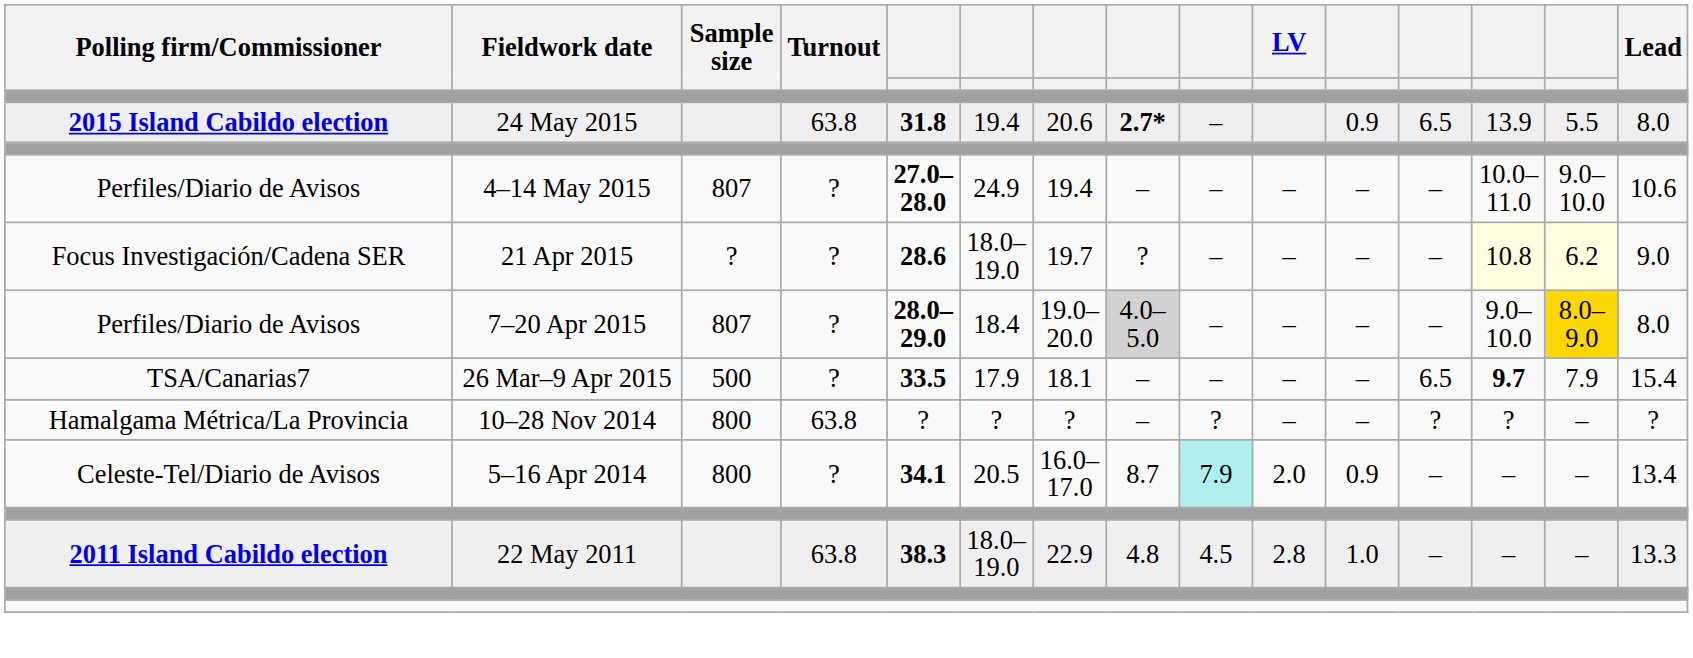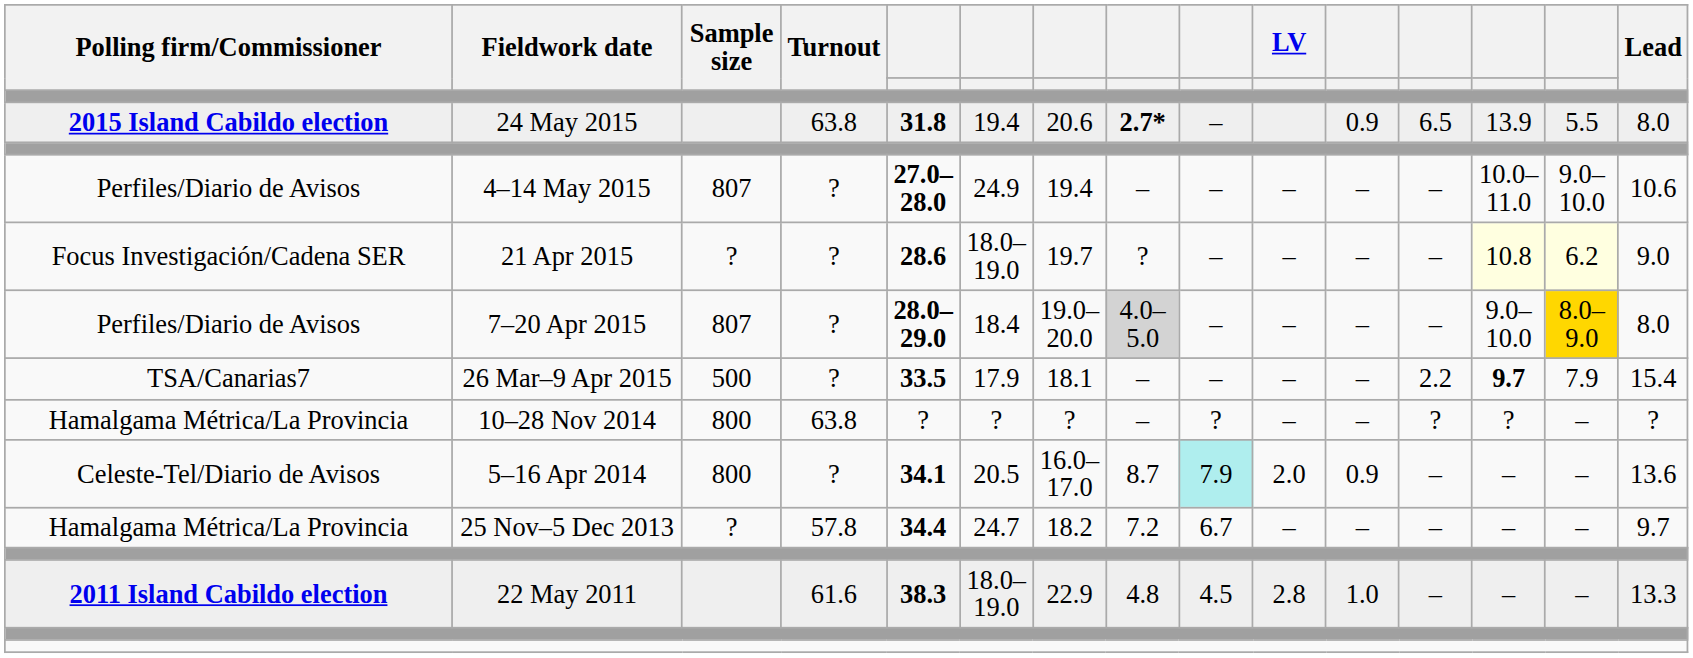(1435, 378) 6.5 -> (1435, 378) 2.2
(1653, 472) 13.4 -> (1653, 472) 13.6
+ row: (229, 526)
(834, 553) 63.8 -> (834, 593) 61.6
